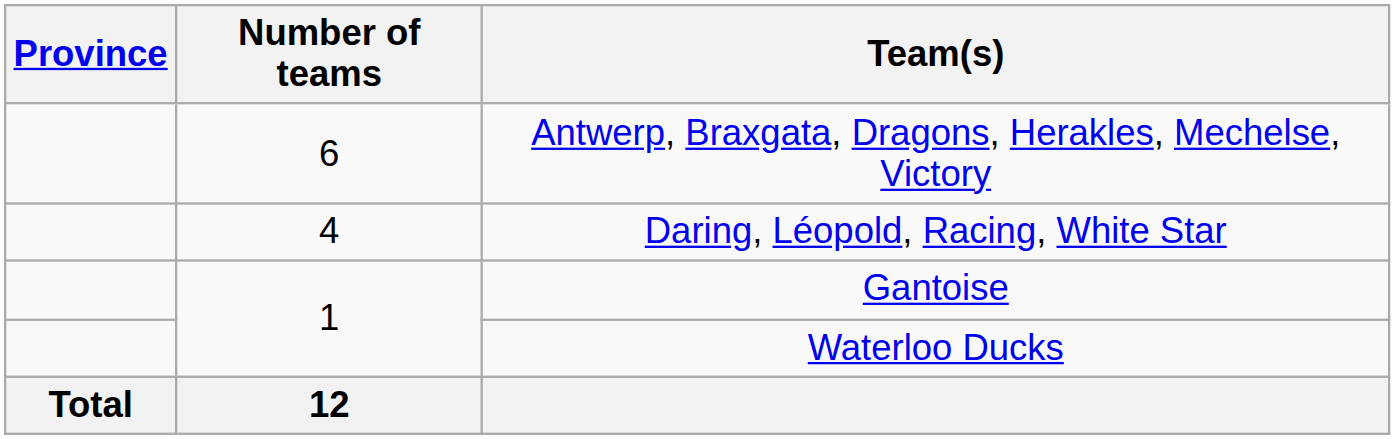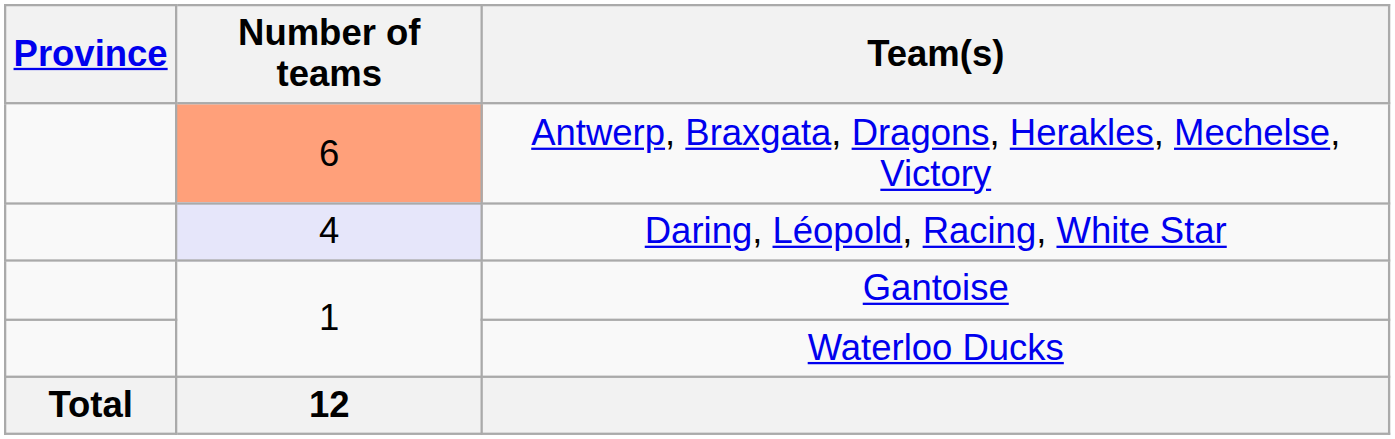(329, 152) no background -> (329, 152) lightsalmon background
(329, 231) no background -> (329, 231) lavender background
